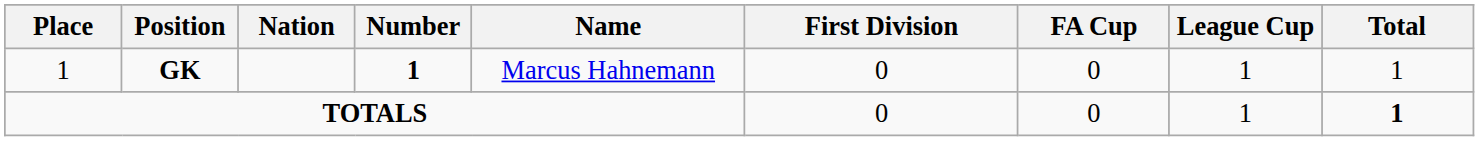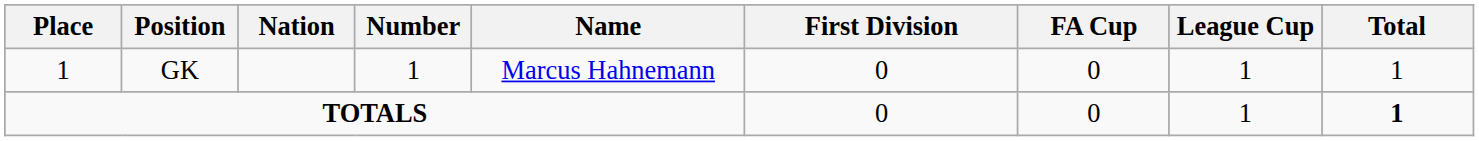(180, 70) bold -> (180, 70) normal
(413, 70) bold -> (413, 70) normal
